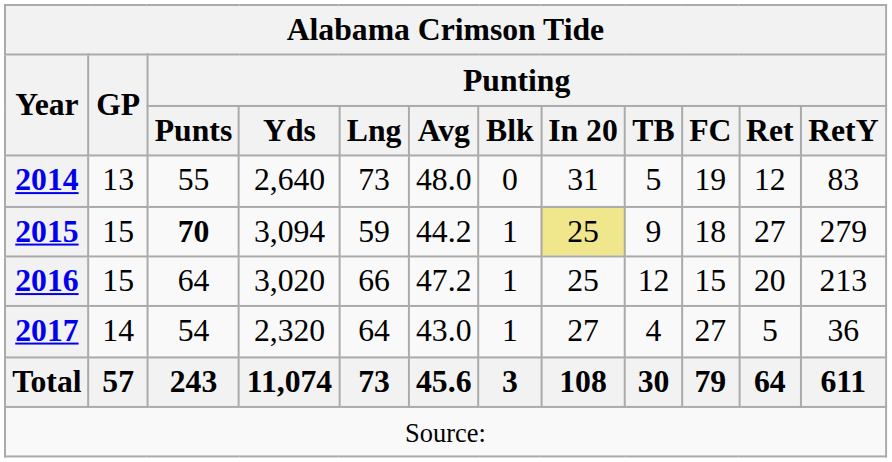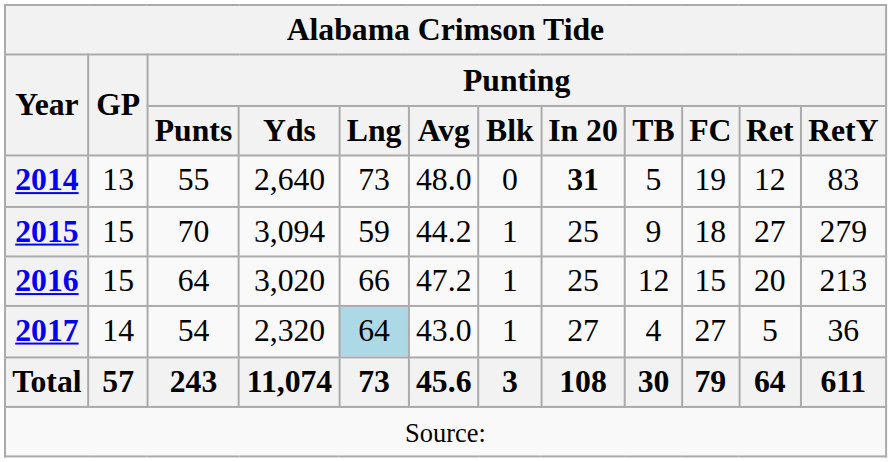(583, 180) normal -> (583, 180) bold
(193, 230) bold -> (193, 230) normal
(583, 230) khaki background -> (583, 230) no background
(374, 331) no background -> (374, 331) lightblue background
